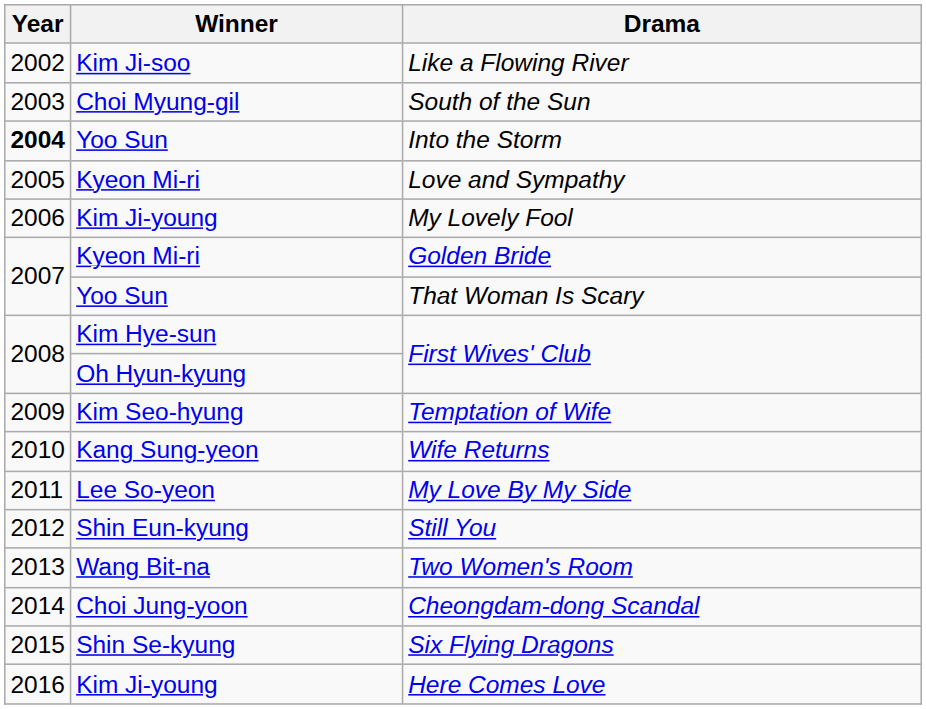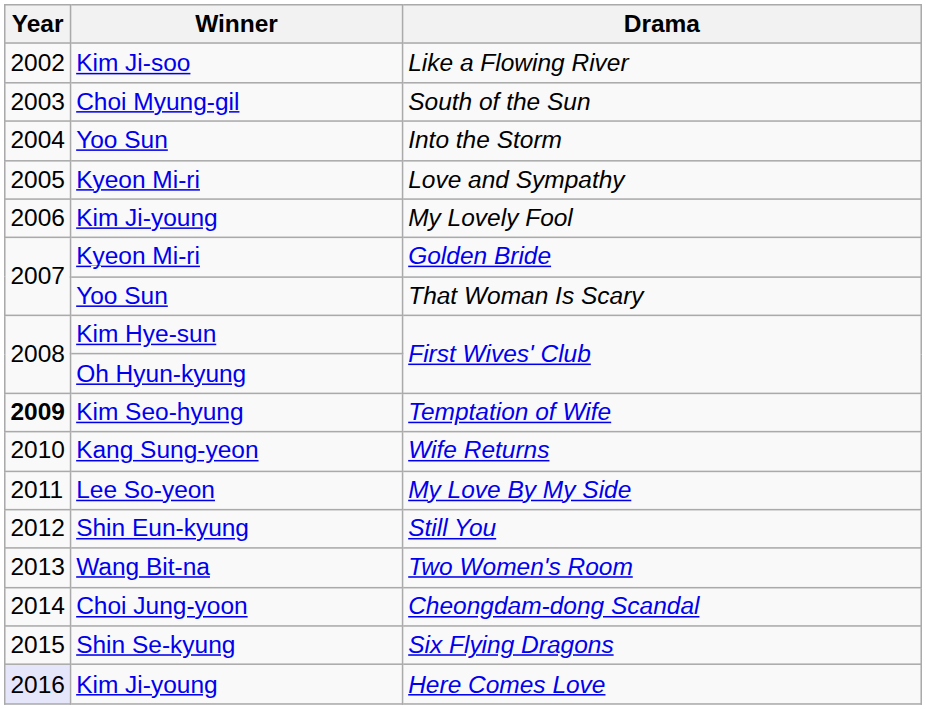(38, 140) bold -> (38, 140) normal
(38, 412) normal -> (38, 412) bold
(38, 683) no background -> (38, 683) lavender background
